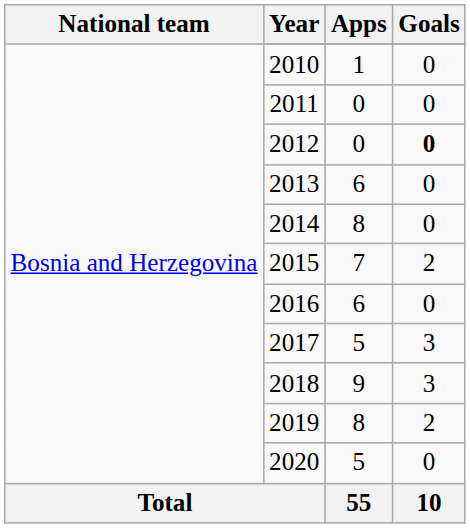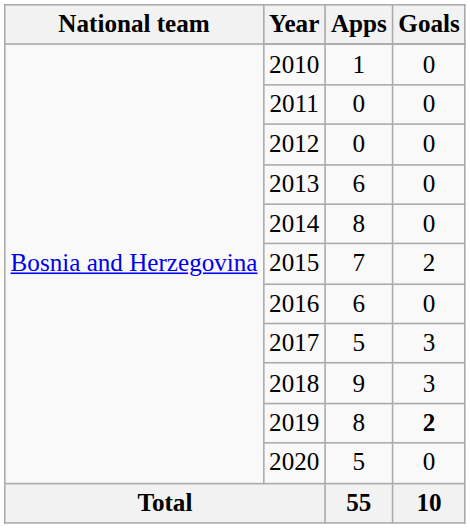(429, 143) bold -> (429, 143) normal
(429, 422) normal -> (429, 422) bold
